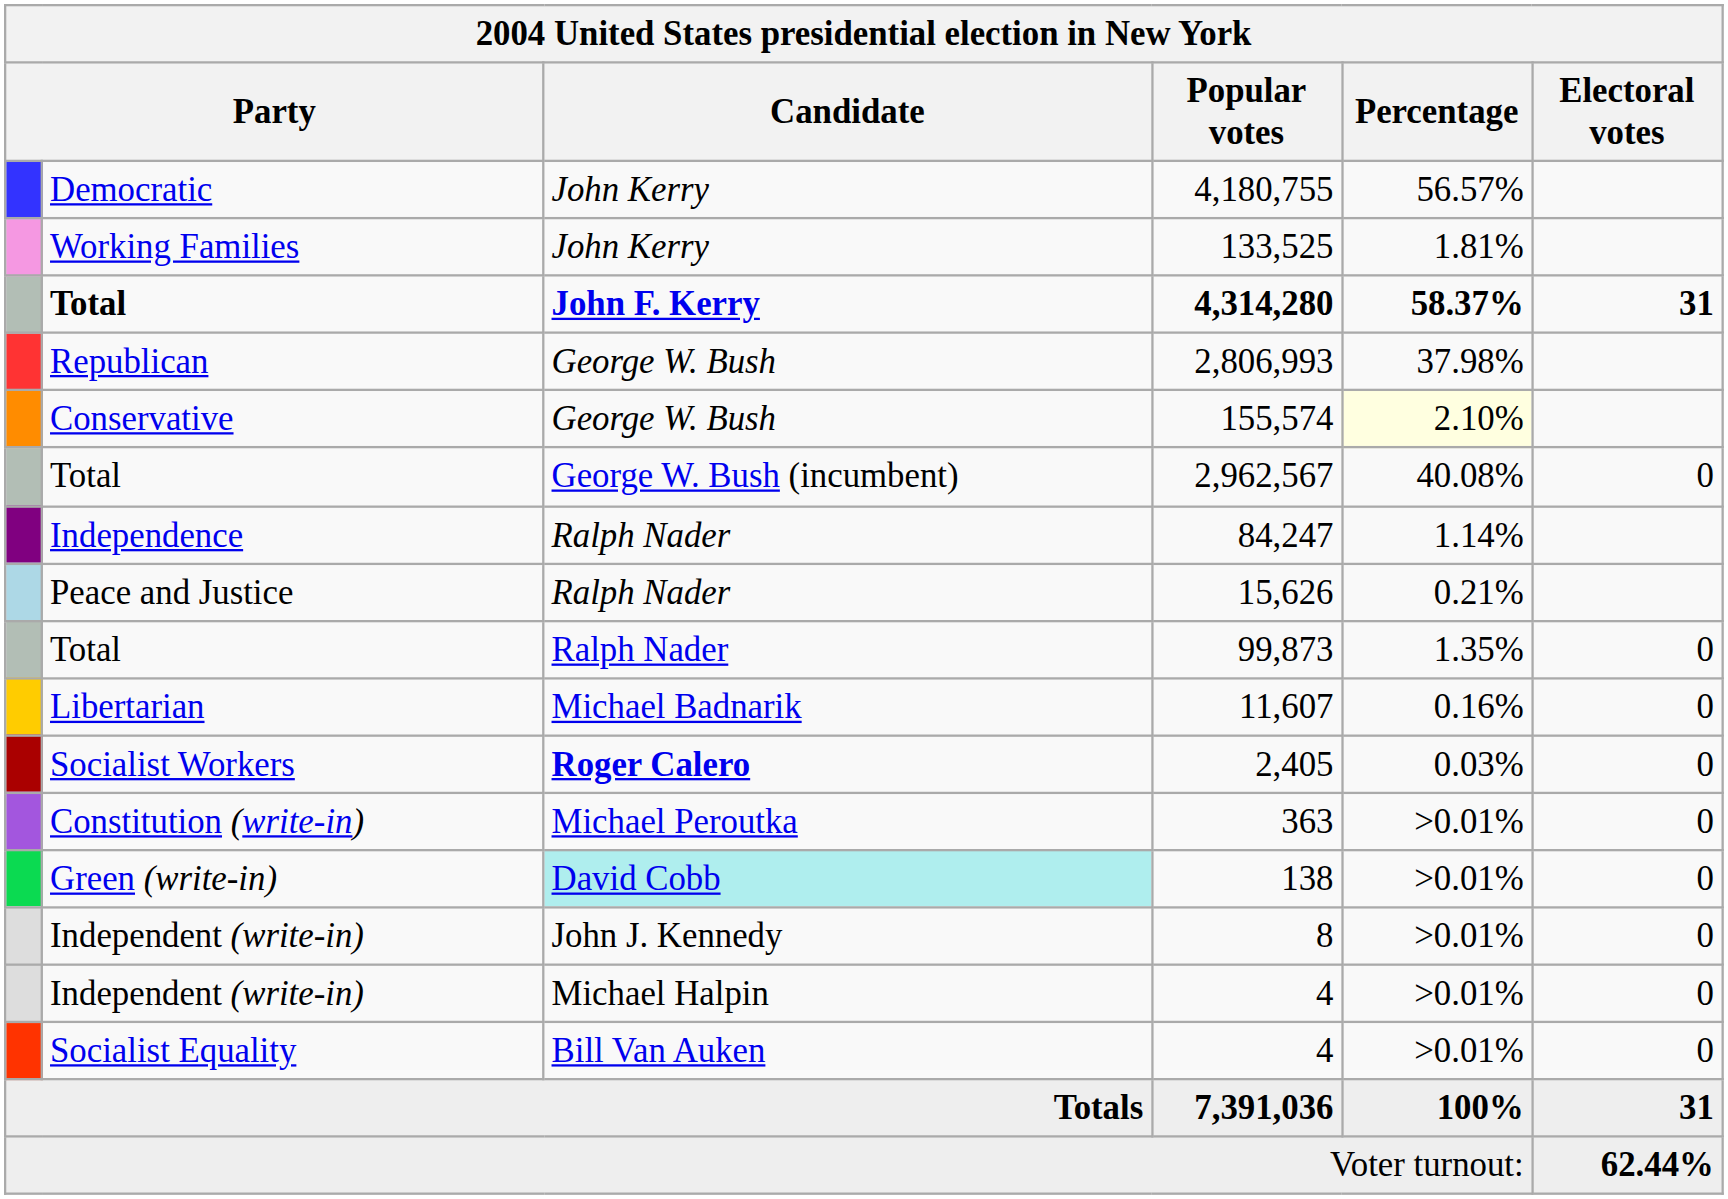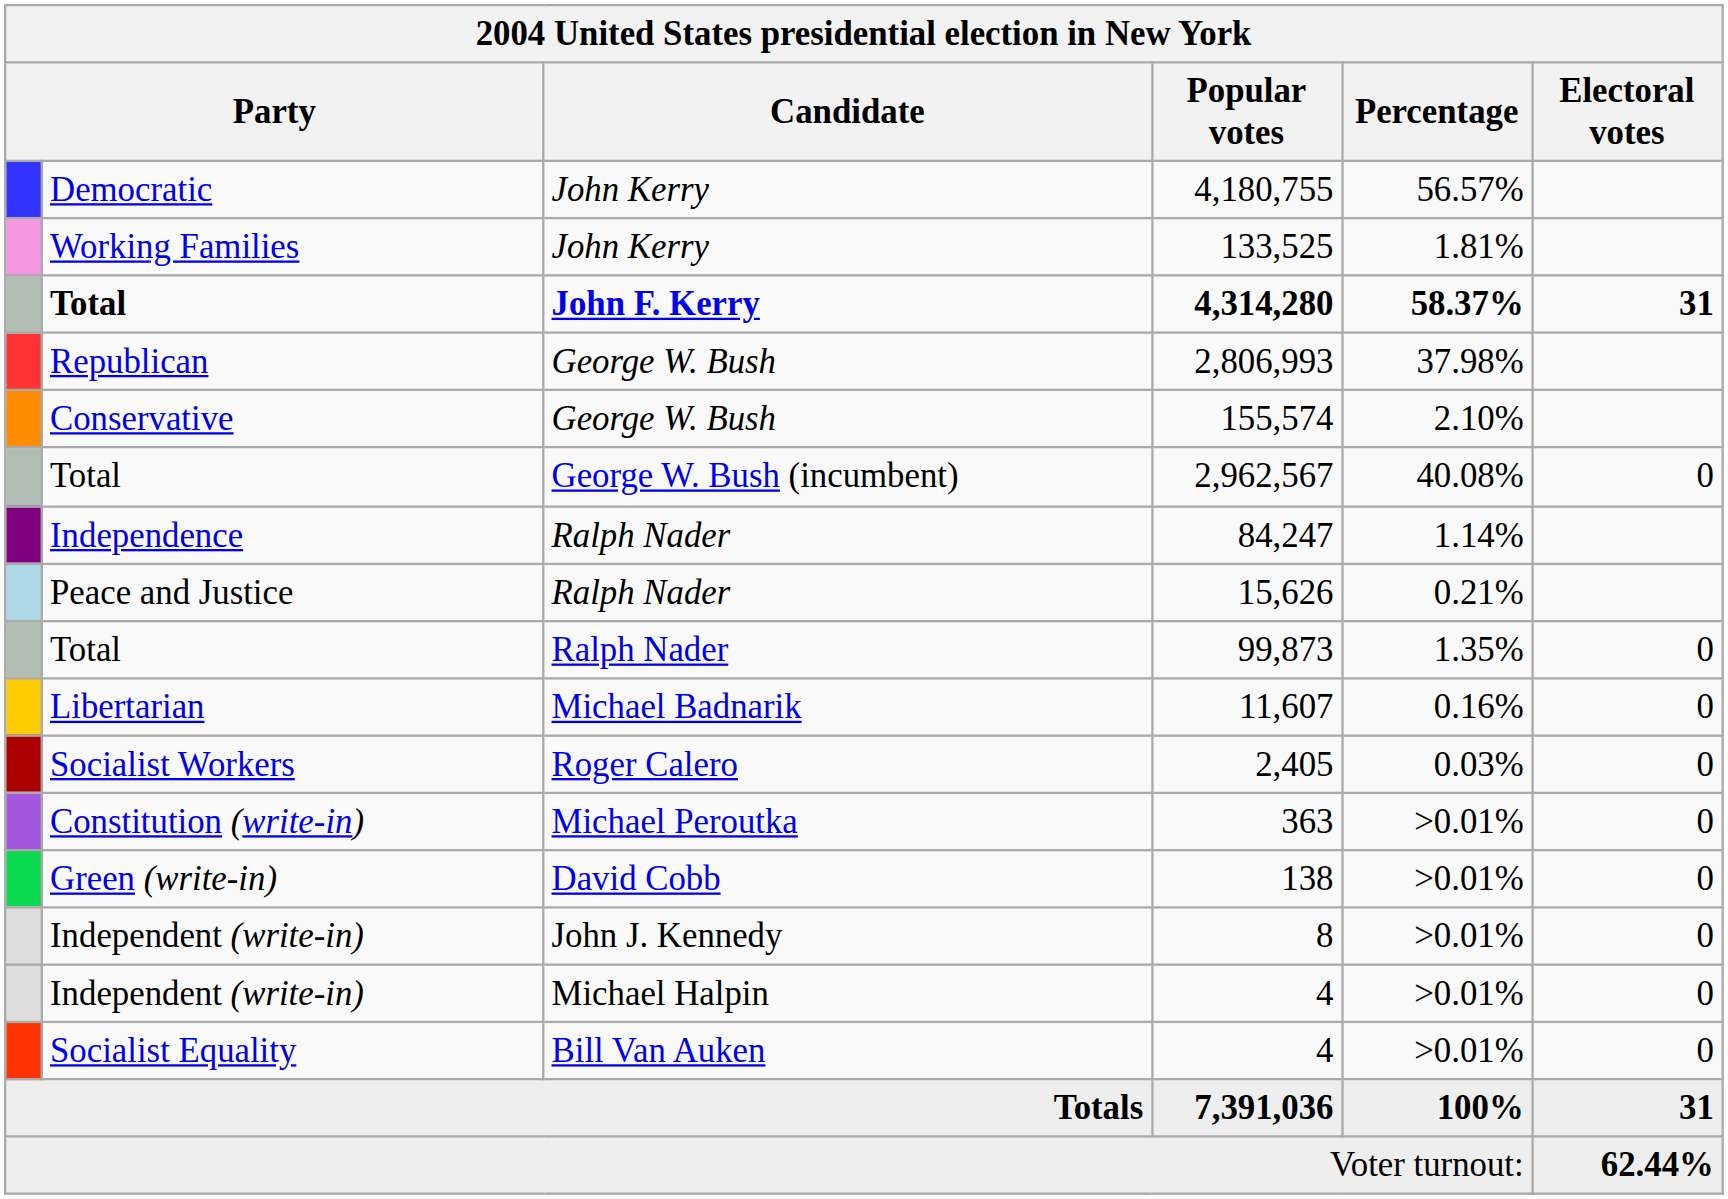(1479, 418) lightyellow background -> (1479, 418) no background
(651, 763) bold -> (645, 763) normal
(636, 878) paleturquoise background -> (636, 878) no background
